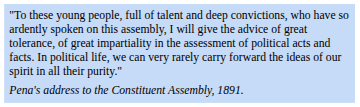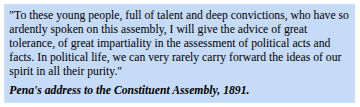(127, 90) normal -> (129, 90) bold
